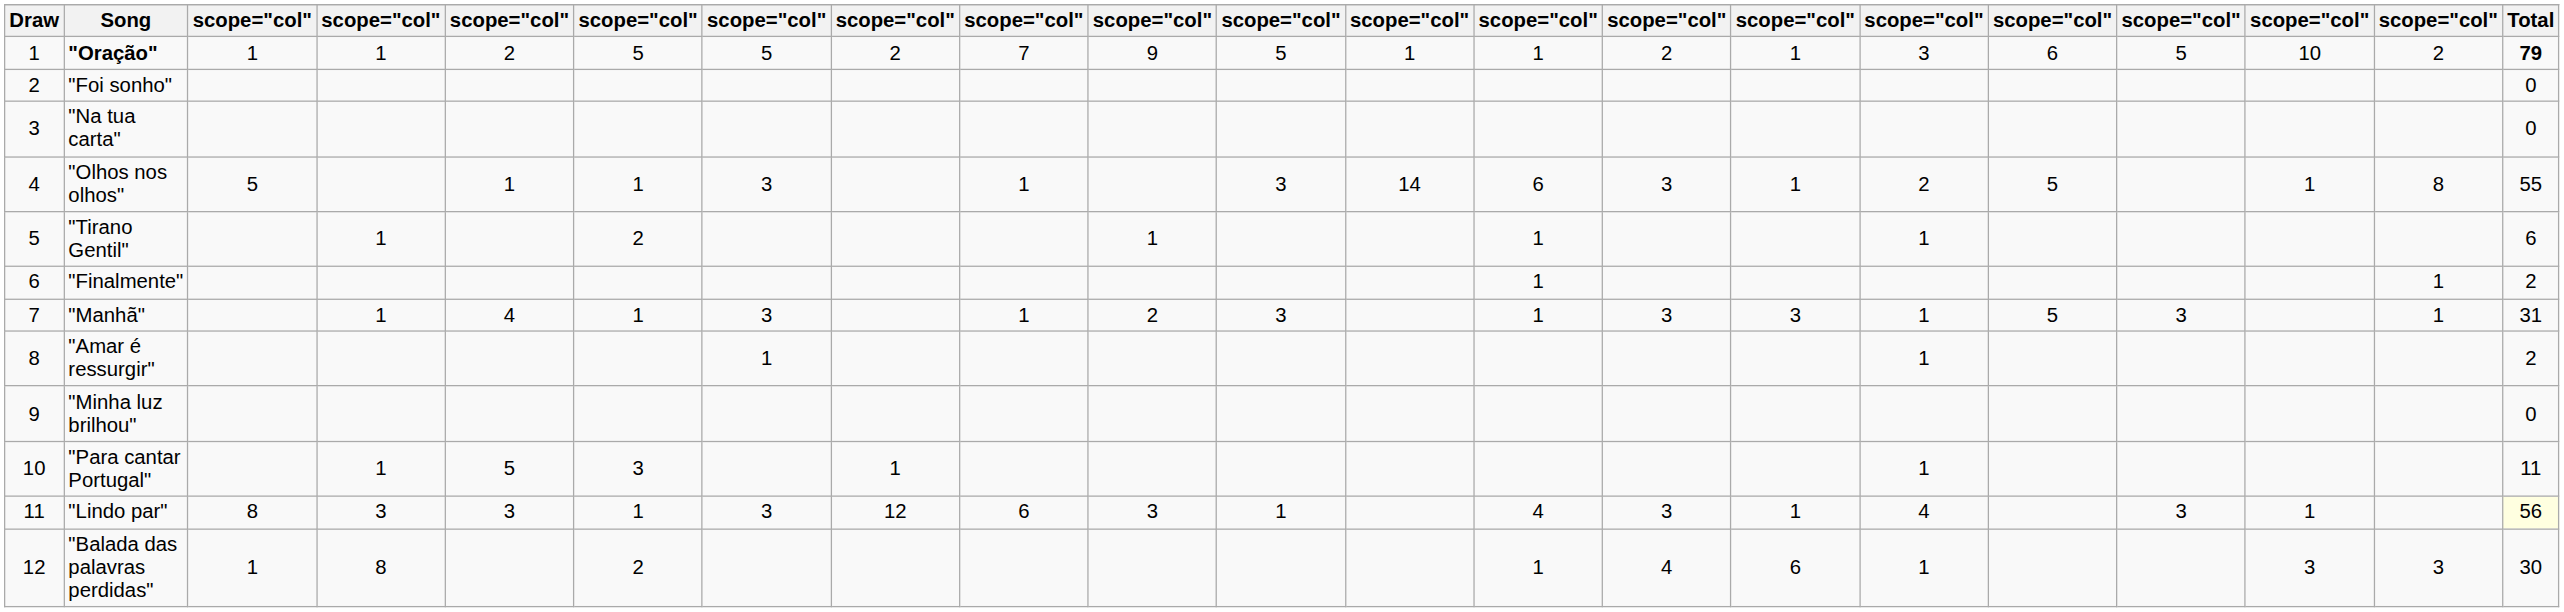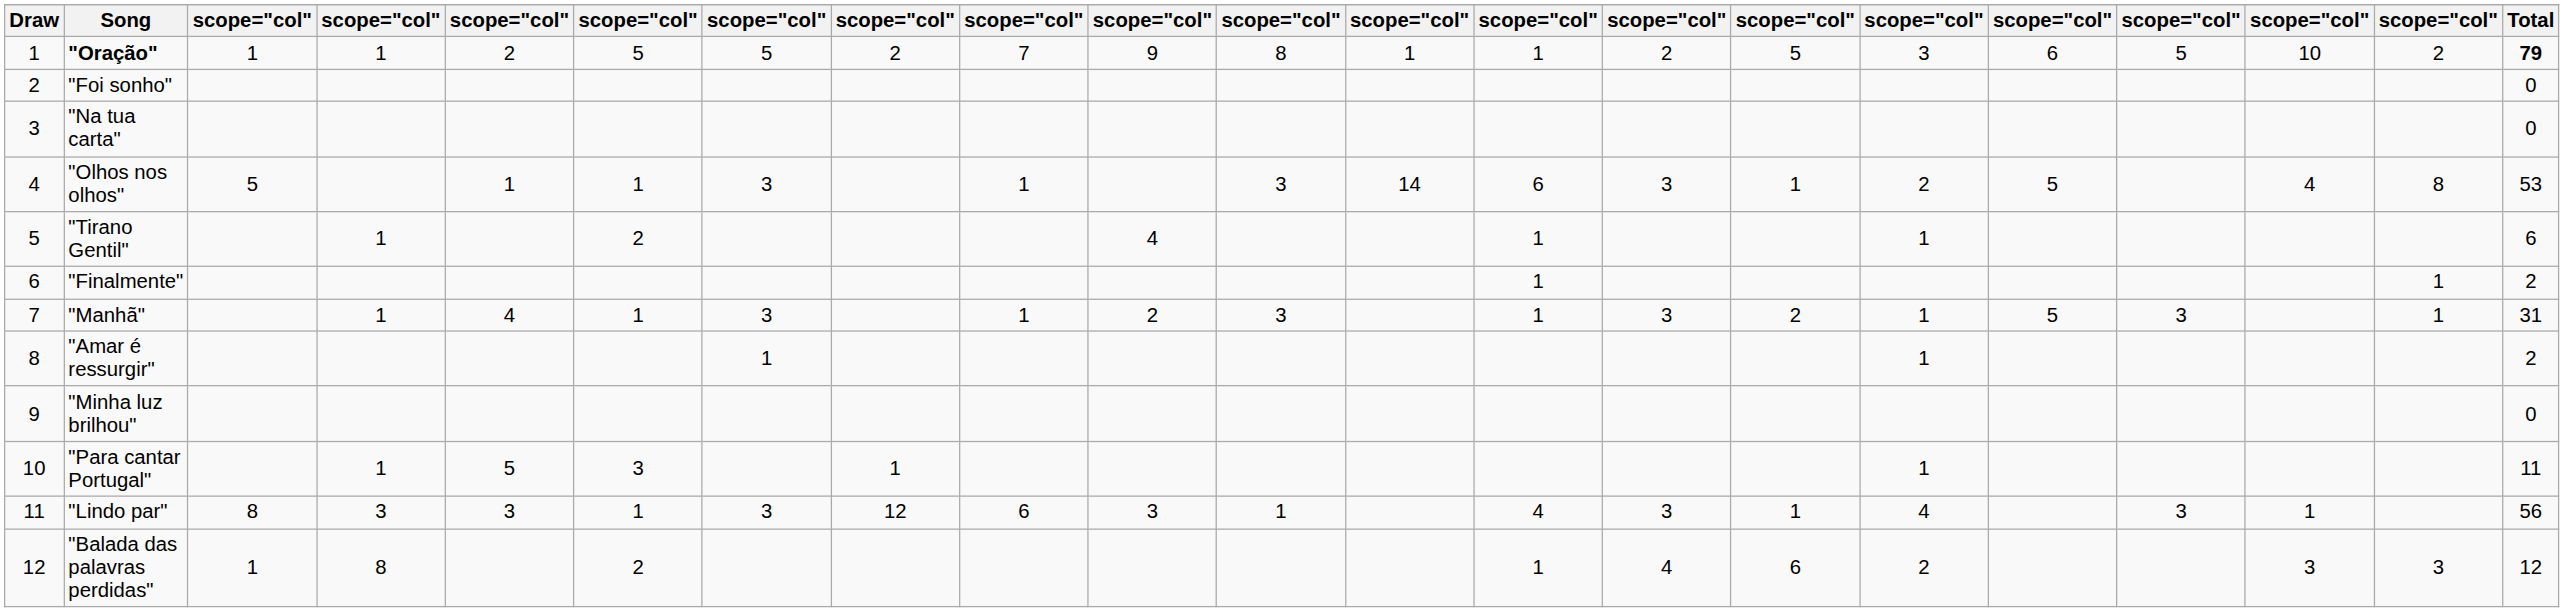(1281, 52) 5 -> (1281, 52) 8
(1795, 52) 1 -> (1795, 52) 5
(2310, 183) 1 -> (2310, 183) 4
(2531, 183) 55 -> (2531, 183) 53
(1152, 238) 1 -> (1152, 238) 4
(1795, 314) 3 -> (1795, 314) 2
(2531, 512) lightyellow background -> (2531, 512) no background
(1924, 567) 1 -> (1924, 567) 2
(2531, 567) 30 -> (2531, 567) 12
